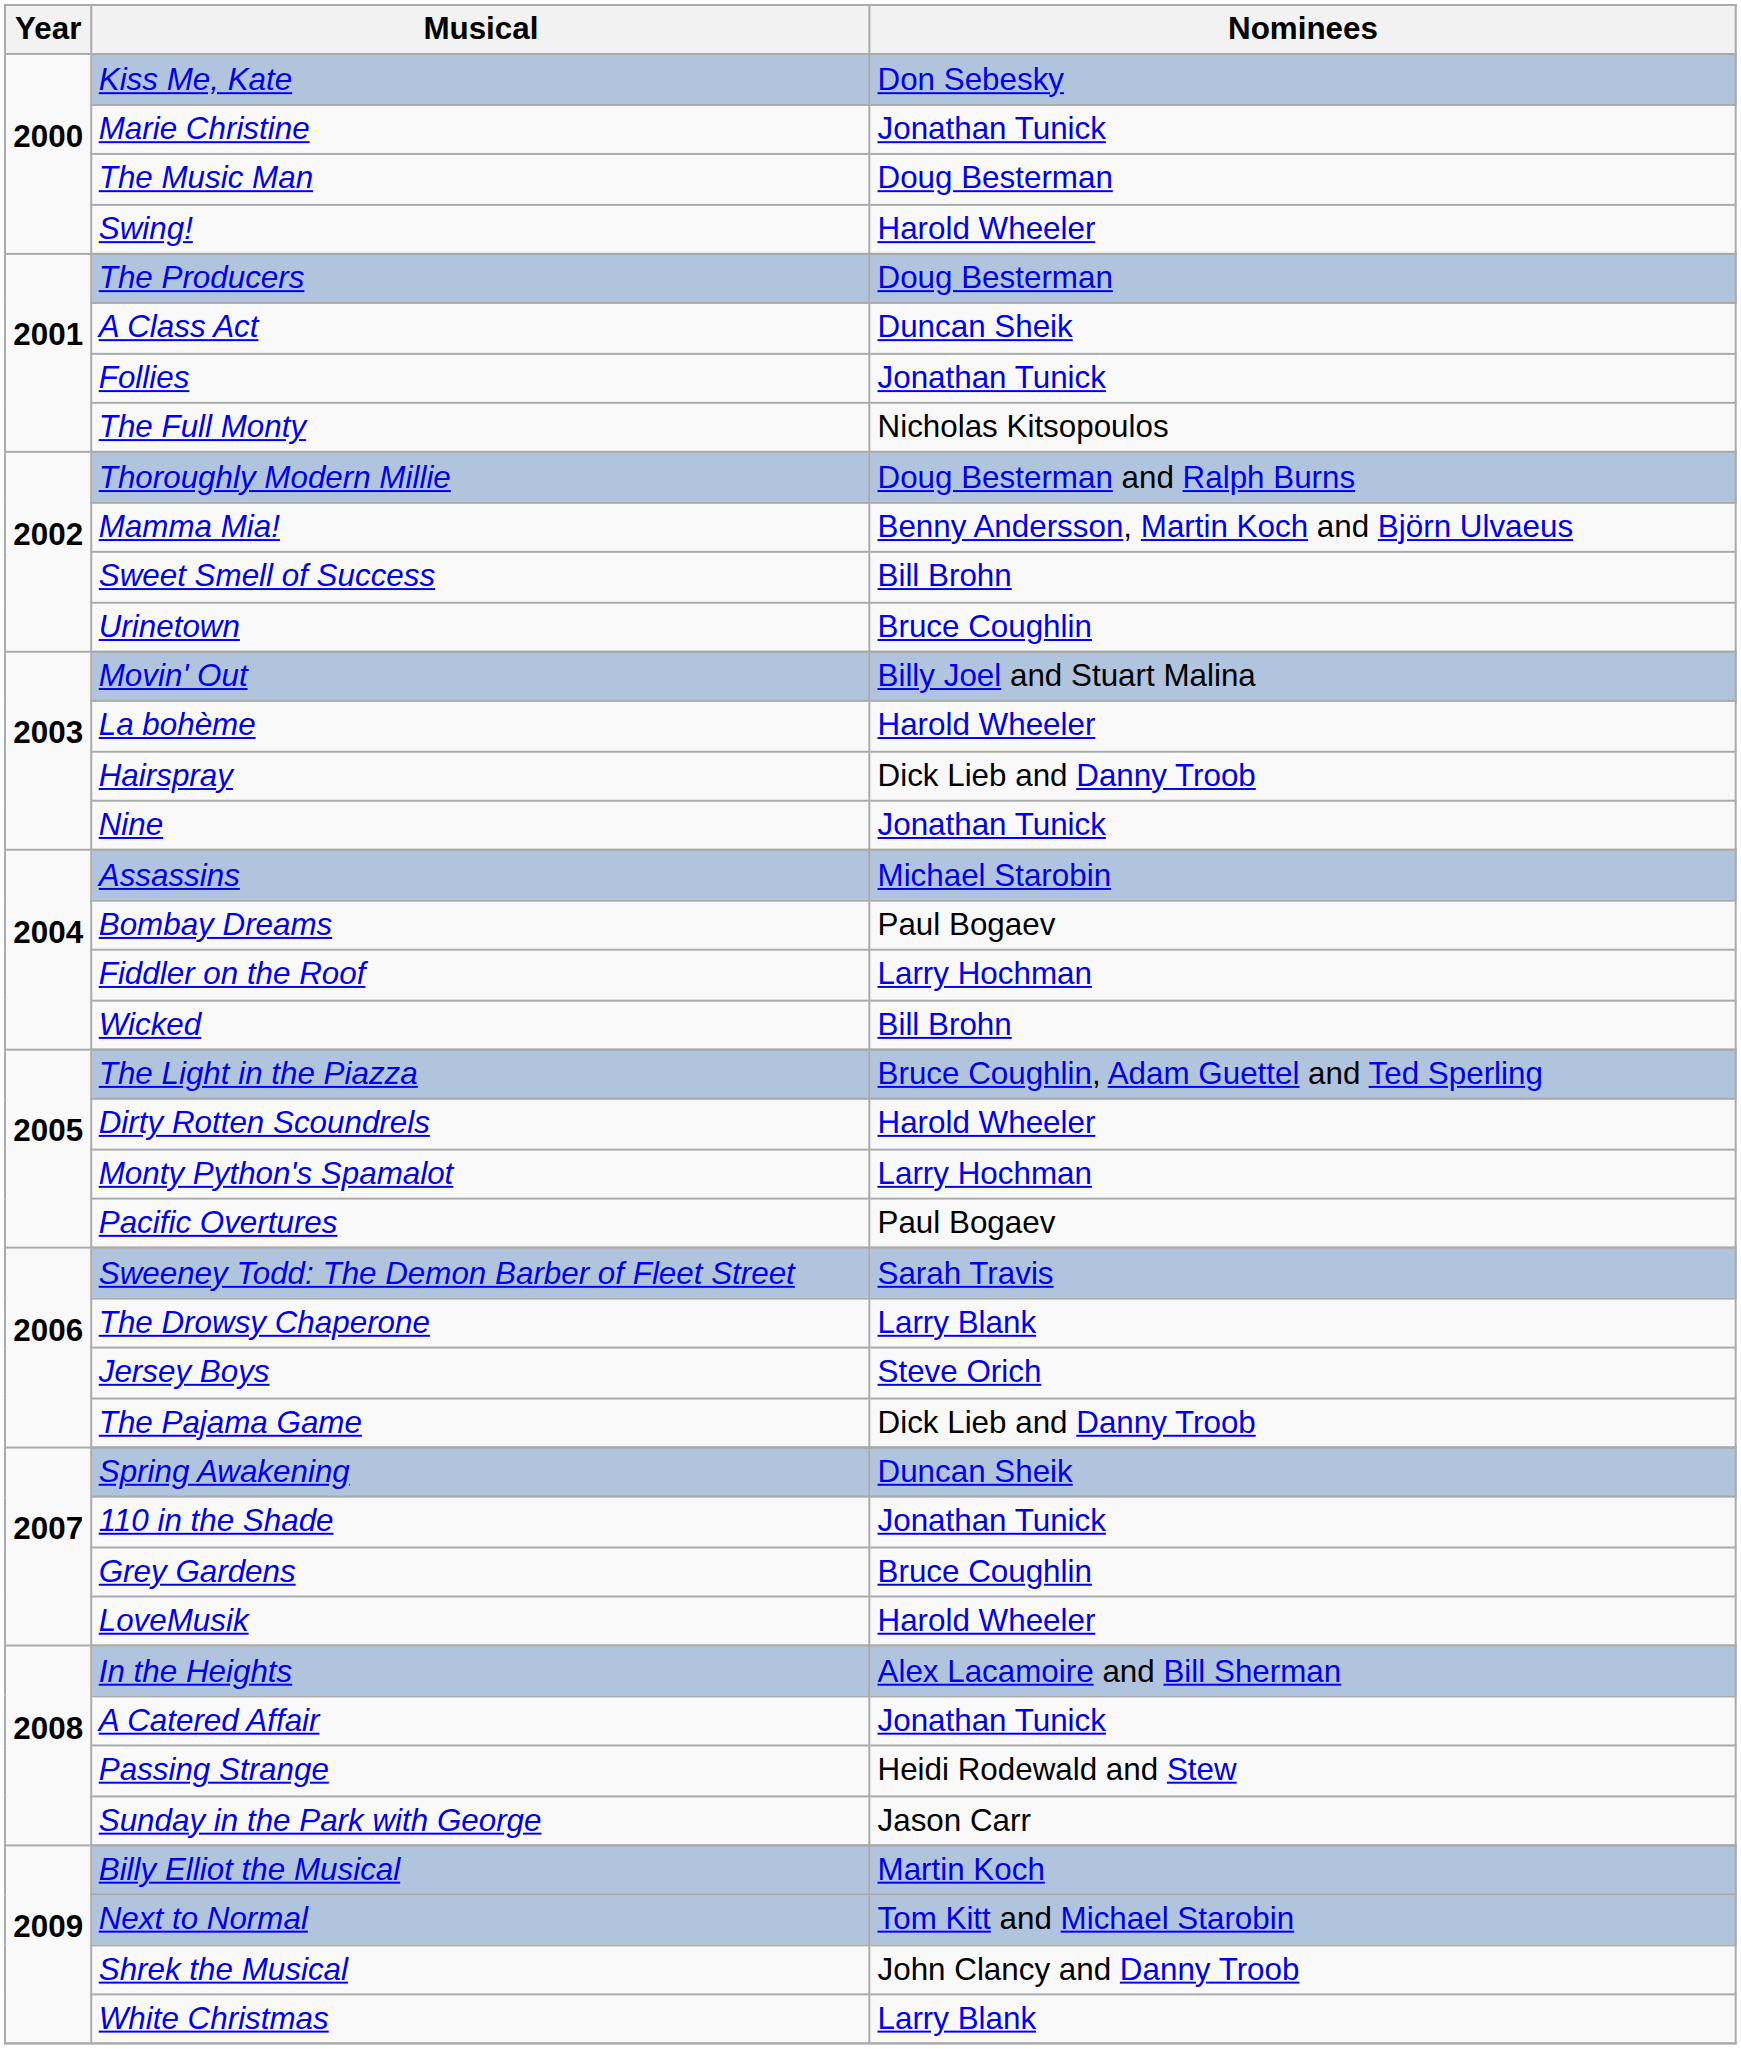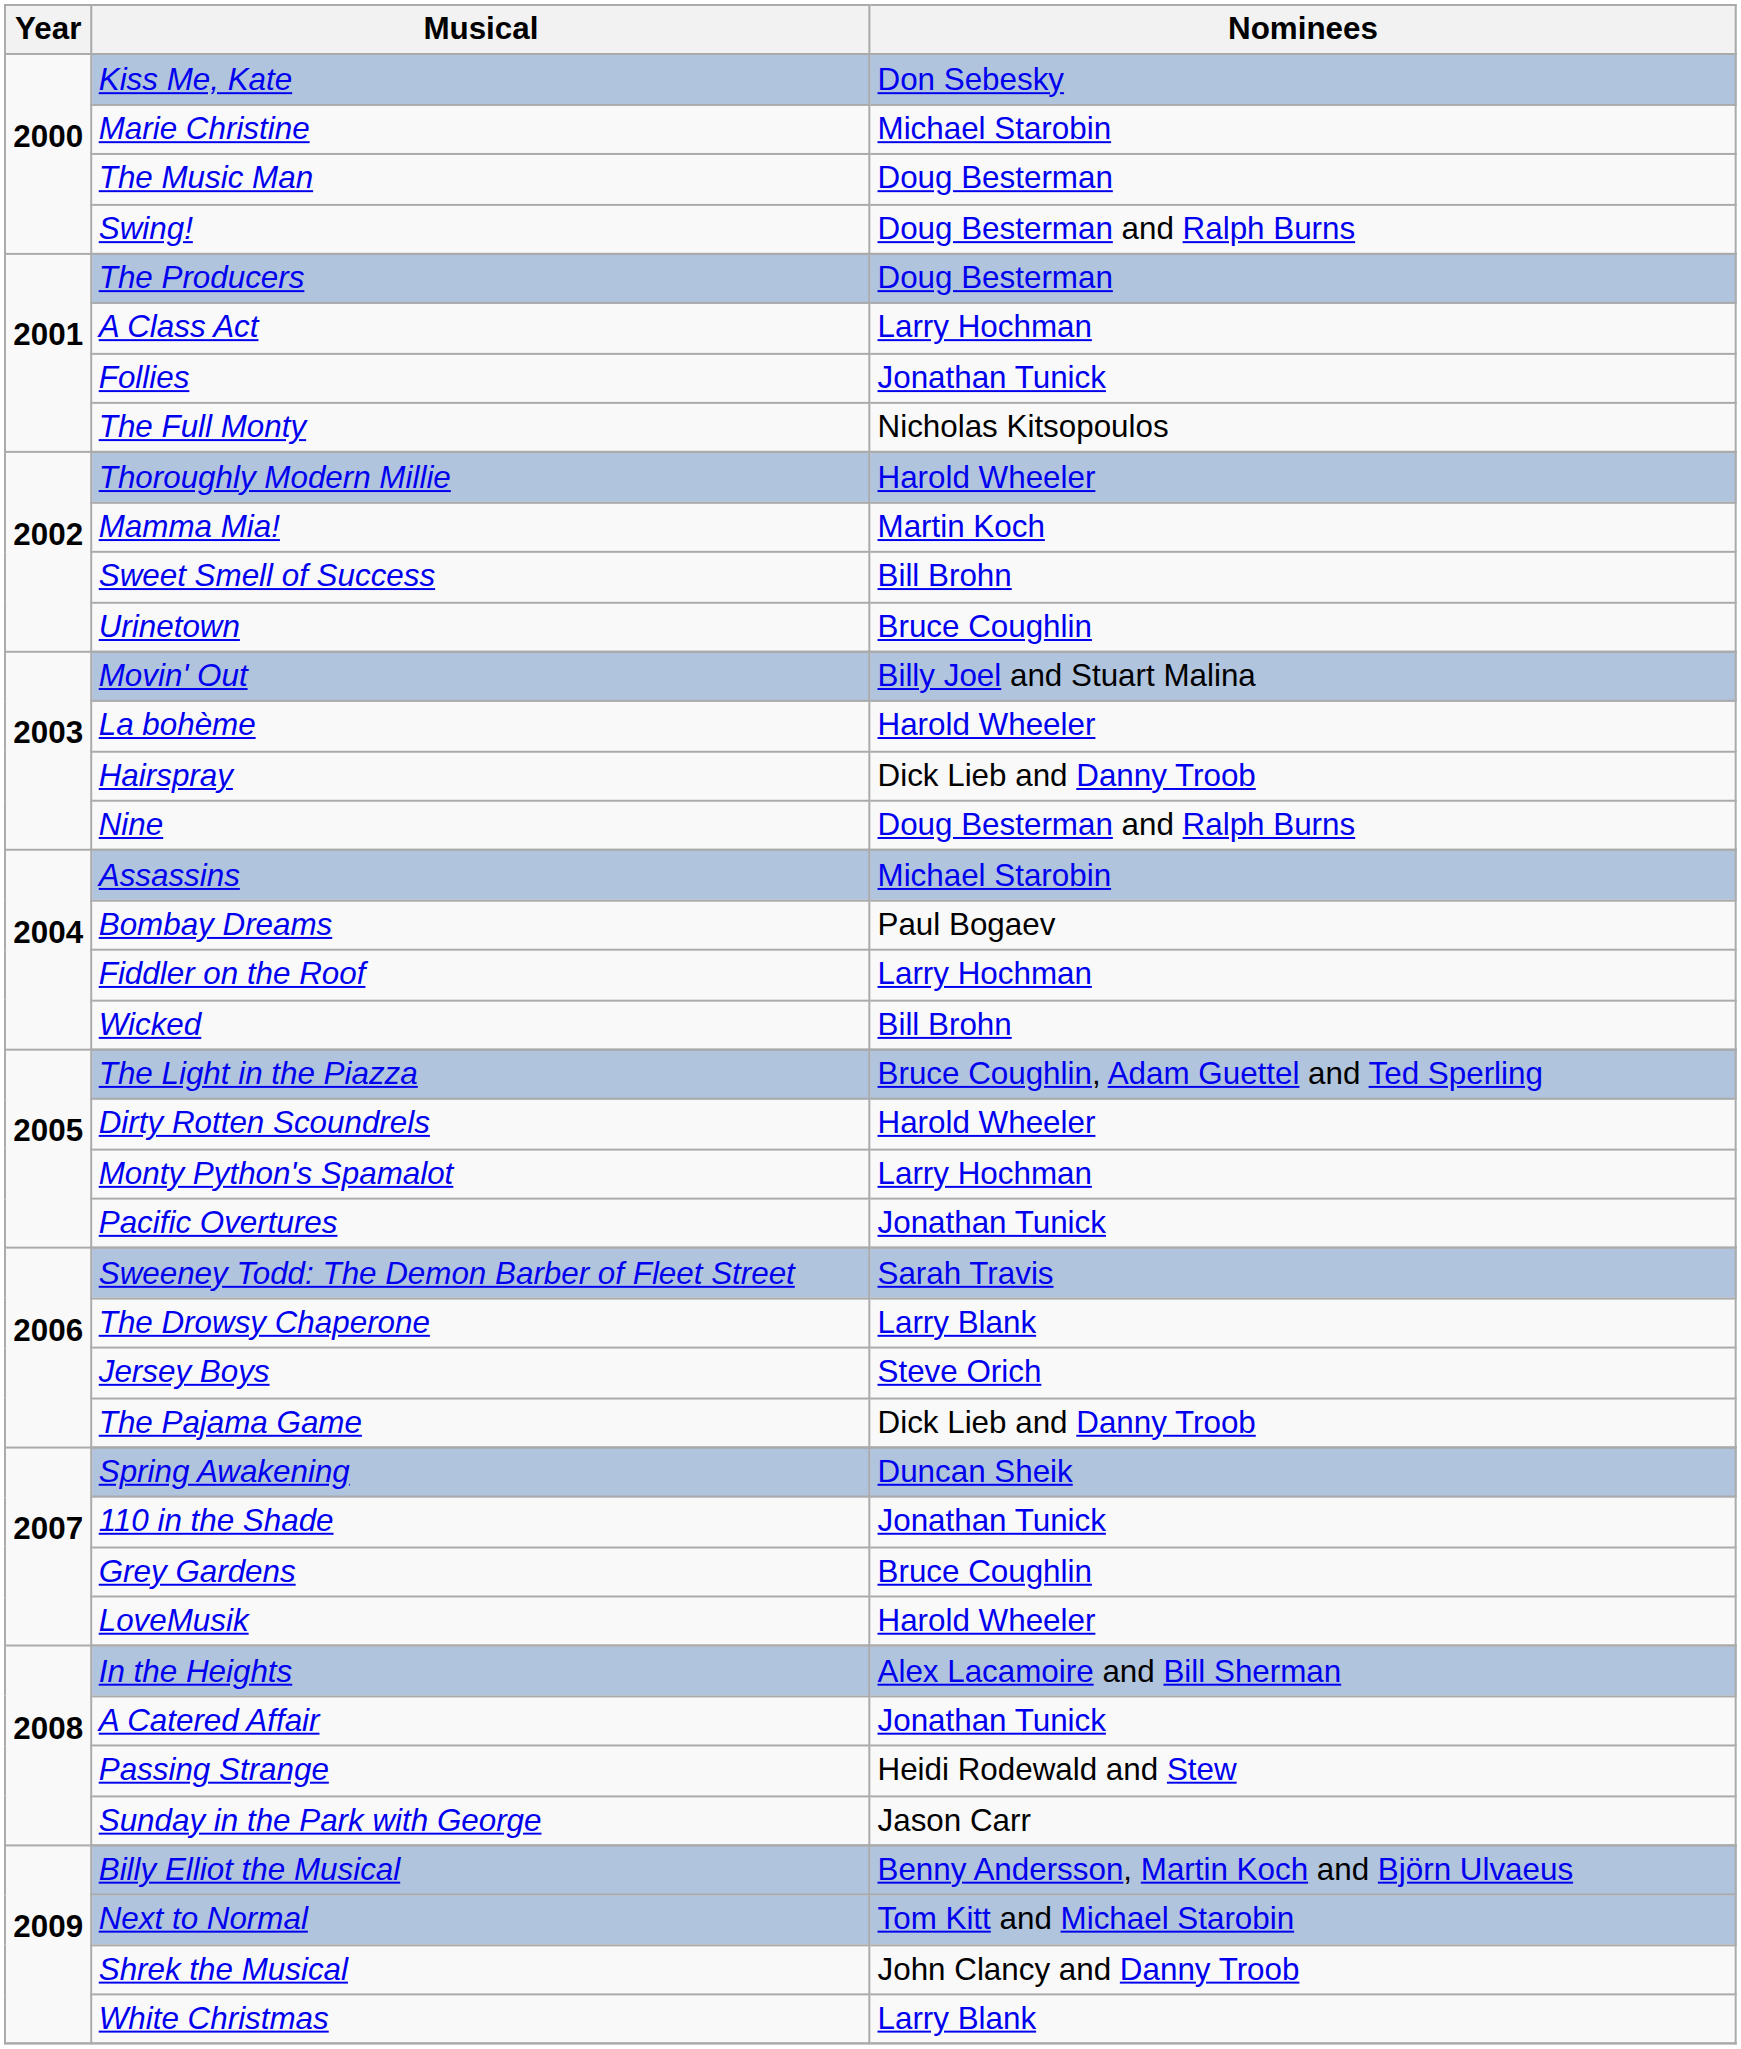(992, 128) Jonathan Tunick -> (994, 128) Michael Starobin
(986, 228) Harold Wheeler -> (1116, 228) Doug Besterman and Ralph Burns
(975, 327) Duncan Sheik -> (985, 327) Larry Hochman
(1116, 476) Doug Besterman and Ralph Burns -> (986, 476) Harold Wheeler
(1225, 526) Benny Andersson, Martin Koch and Björn Ulvaeus -> (961, 526) Martin Koch
(992, 825) Jonathan Tunick -> (1116, 825) Doug Besterman and Ralph Burns
(966, 1223) Paul Bogaev -> (992, 1223) Jonathan Tunick
(961, 1869) Martin Koch -> (1225, 1869) Benny Andersson, Martin Koch and Björn Ulvaeus
